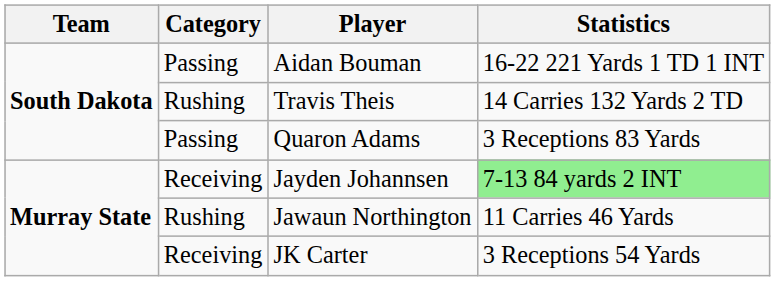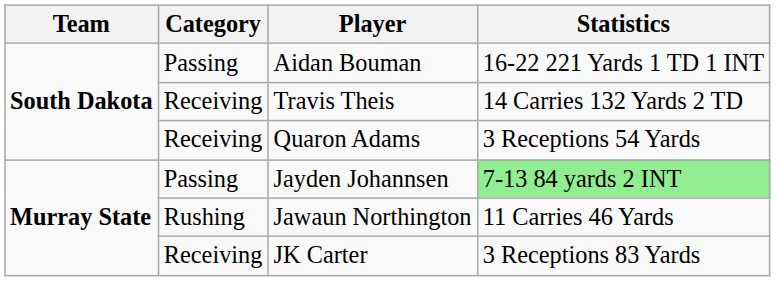(204, 101) Rushing -> (213, 101) Receiving
(201, 139) Passing -> (213, 139) Receiving
(591, 139) 3 Receptions 83 Yards -> (591, 139) 3 Receptions 54 Yards
(213, 178) Receiving -> (201, 178) Passing
(591, 255) 3 Receptions 54 Yards -> (591, 255) 3 Receptions 83 Yards
